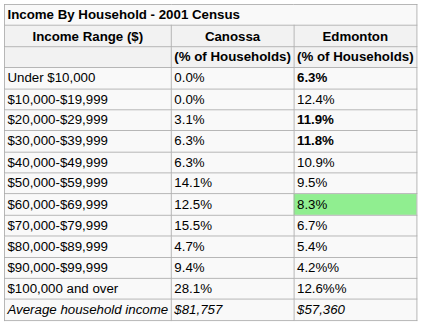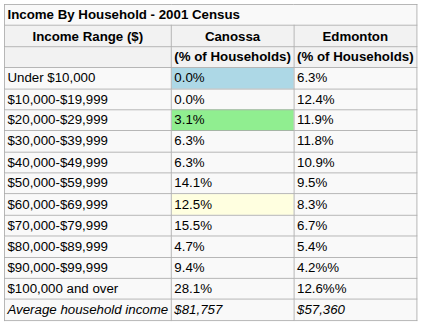(189, 78) no background -> (189, 78) lightblue background
(312, 78) bold -> (312, 78) normal
(189, 120) no background -> (189, 120) lightgreen background
(315, 120) bold -> (315, 120) normal
(315, 141) bold -> (315, 141) normal
(193, 204) no background -> (193, 204) lightyellow background
(312, 204) lightgreen background -> (312, 204) no background
